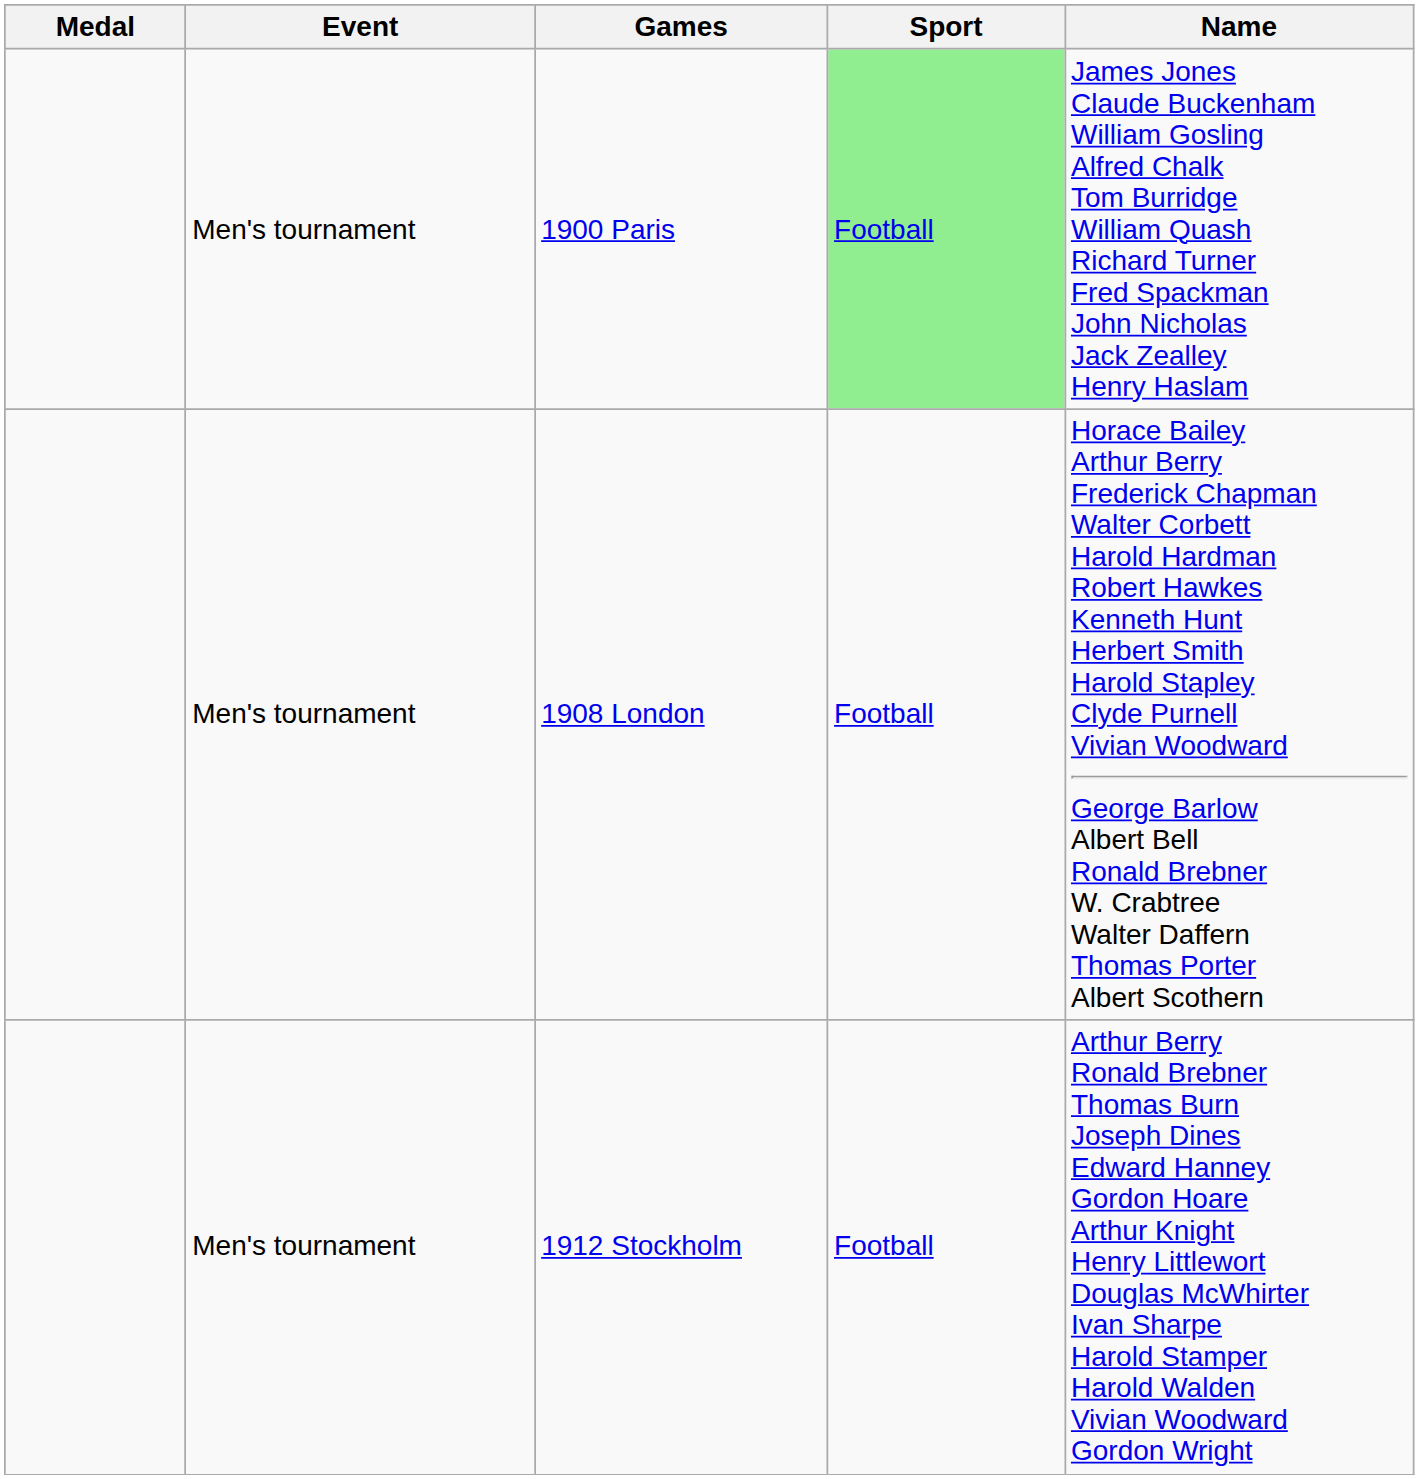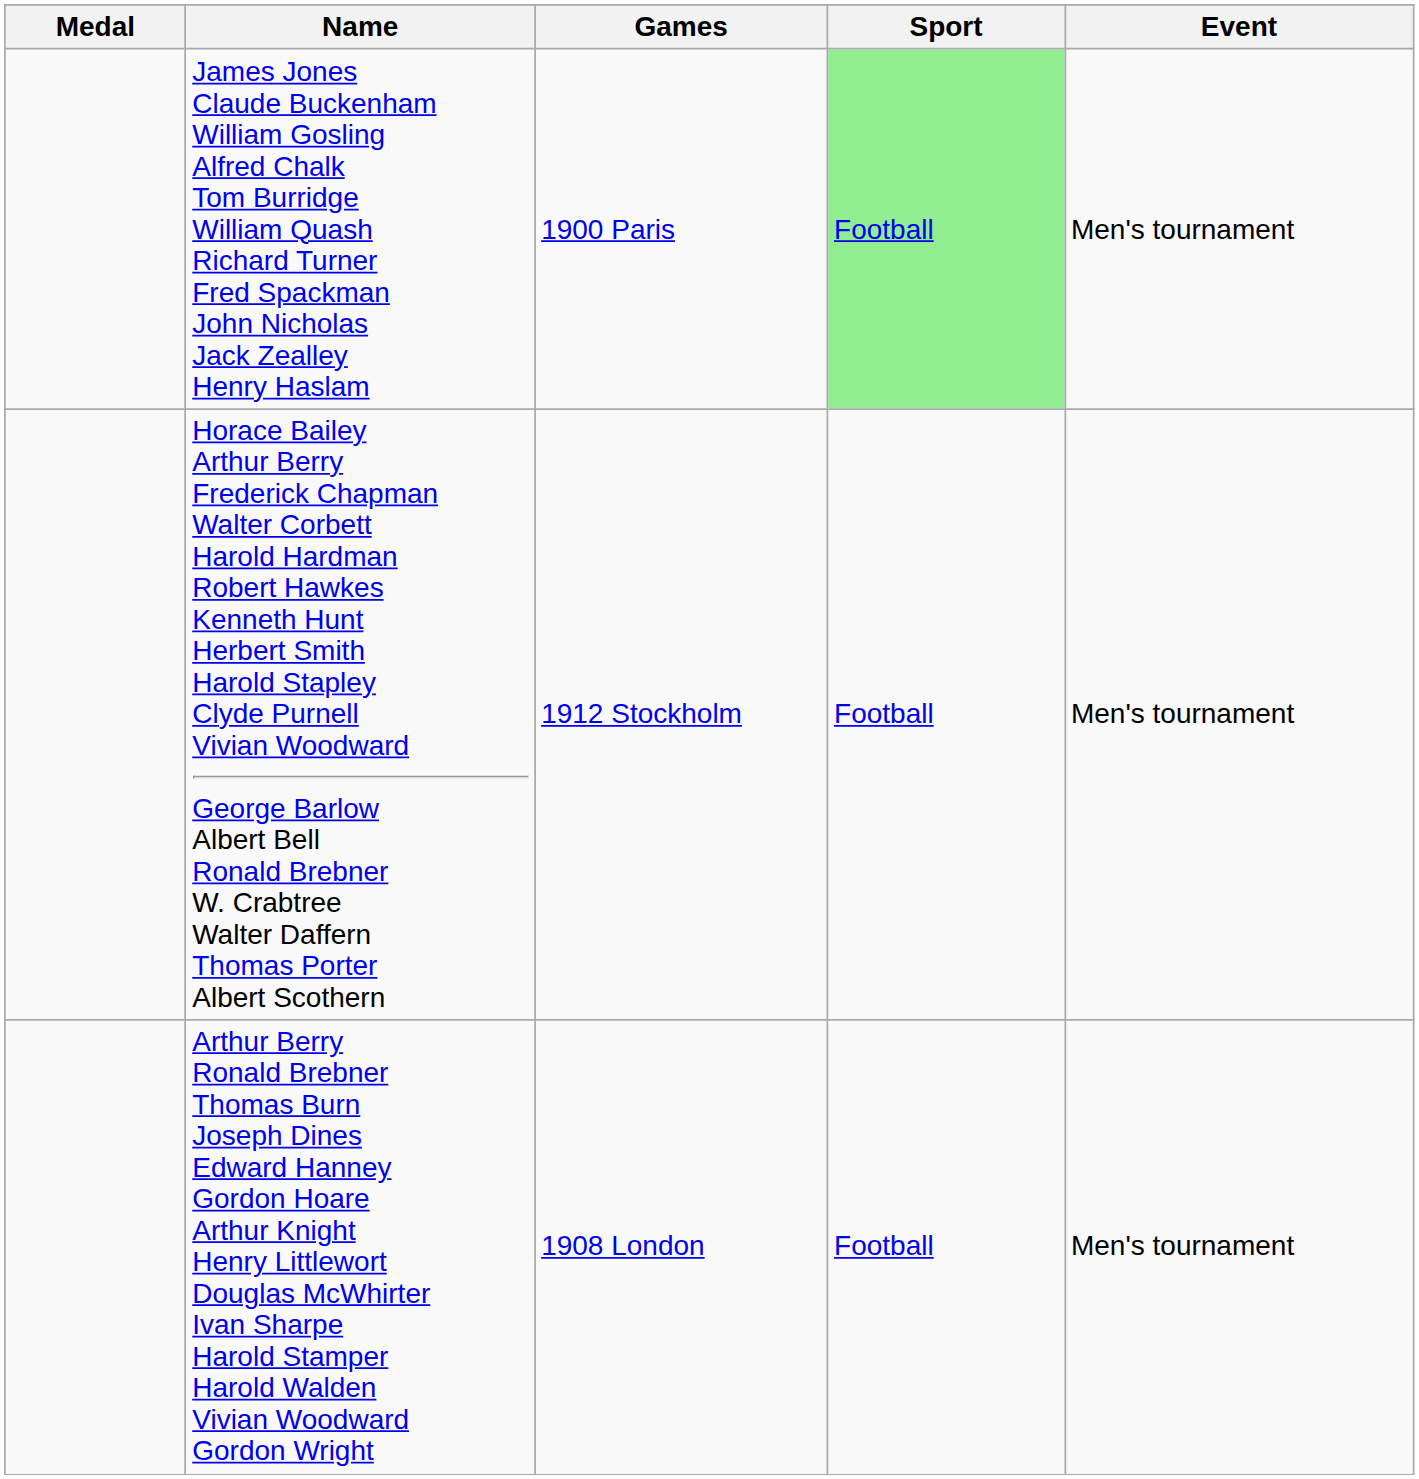columns swapped: (1239, 26) <-> (360, 26)
(623, 714) 1908 London -> (642, 714) 1912 Stockholm
(642, 1246) 1912 Stockholm -> (623, 1246) 1908 London
